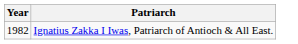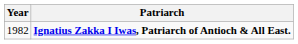(153, 30) normal -> (162, 30) bold
